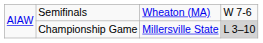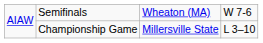(239, 29) lightgrey background -> (239, 29) no background
